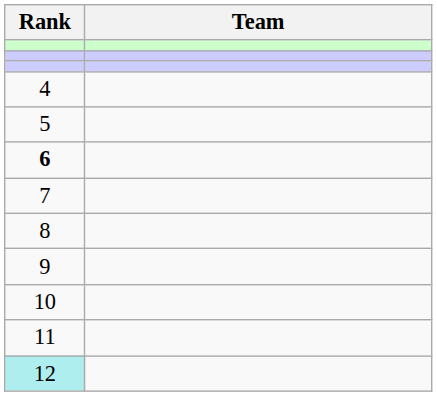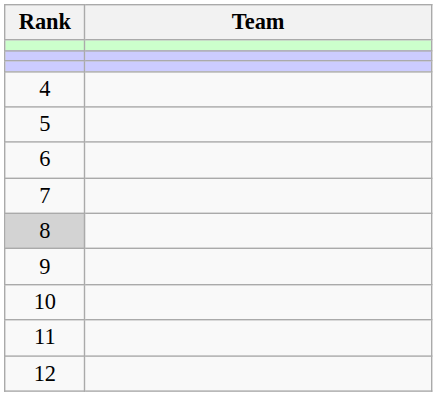(45, 159) bold -> (45, 159) normal
(45, 230) no background -> (45, 230) lightgrey background
(45, 372) paleturquoise background -> (45, 372) no background
